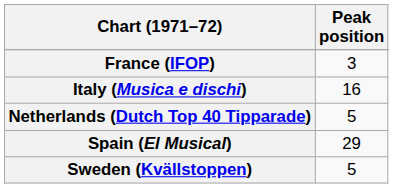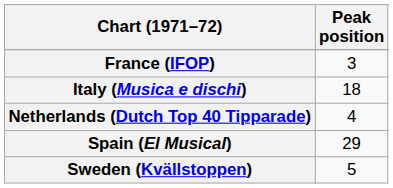(352, 90) 16 -> (352, 90) 18
(352, 116) 5 -> (352, 116) 4
